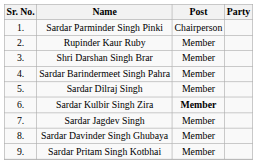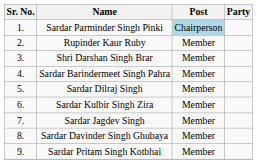(198, 27) no background -> (198, 27) lightblue background
(198, 105) bold -> (198, 105) normal
